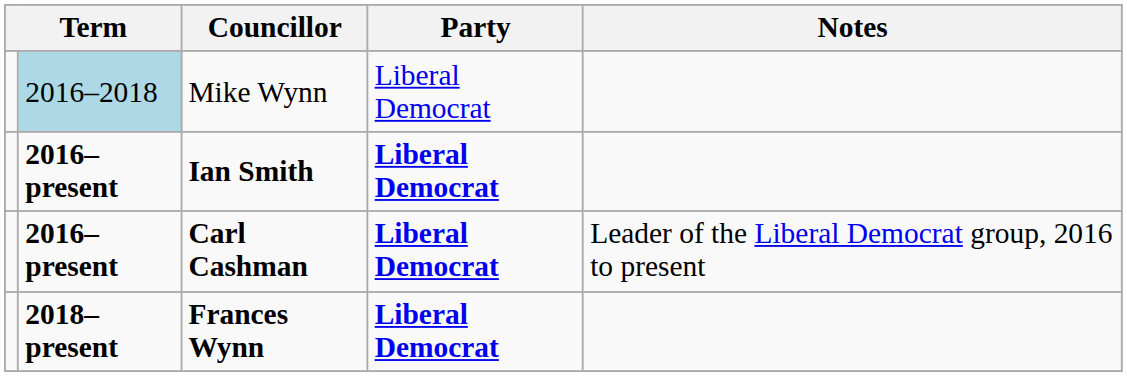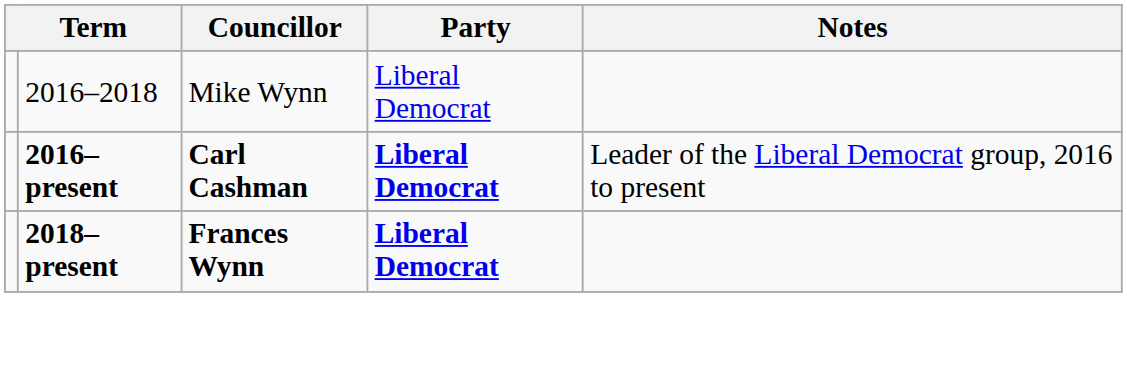(92, 91) lightblue background -> (92, 91) no background
- row: (251, 170)
